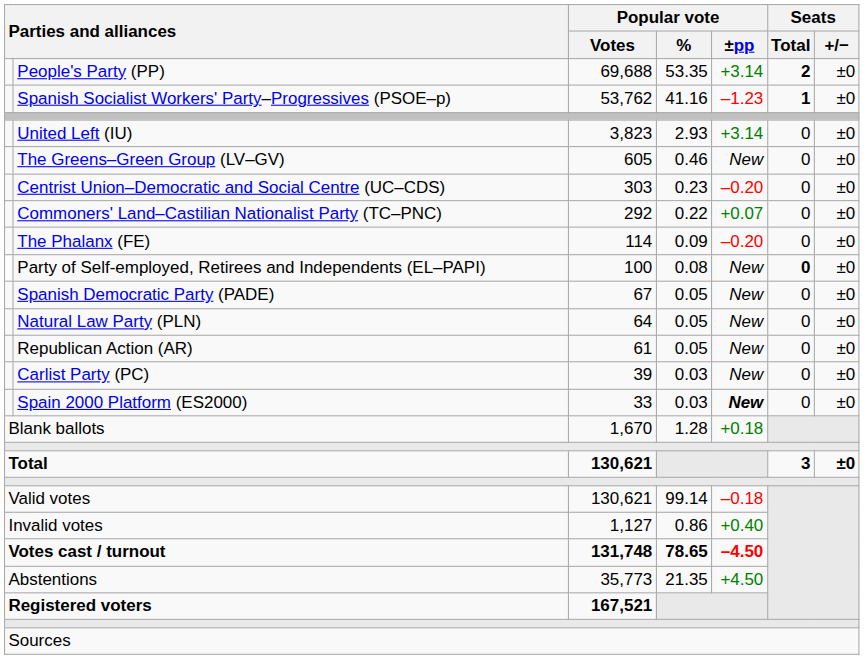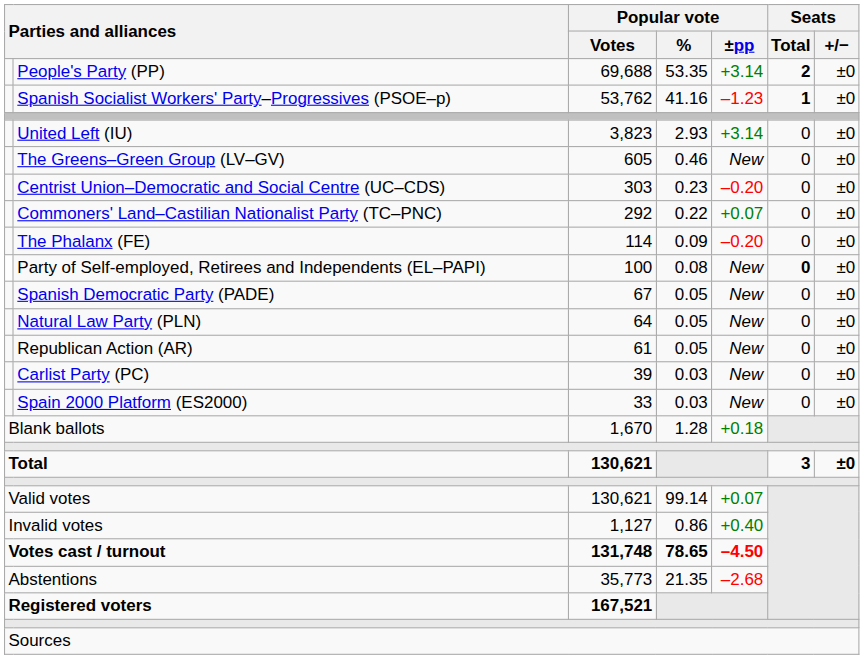(746, 402) bold -> (746, 402) normal
(742, 498) –0.18 -> (742, 498) +0.07
(742, 579) +4.50 -> (742, 579) –2.68
